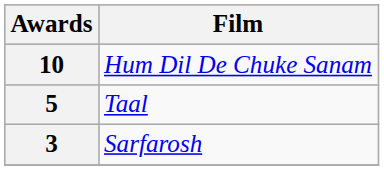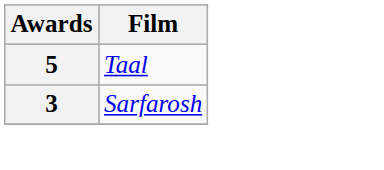- row: (52, 64)
